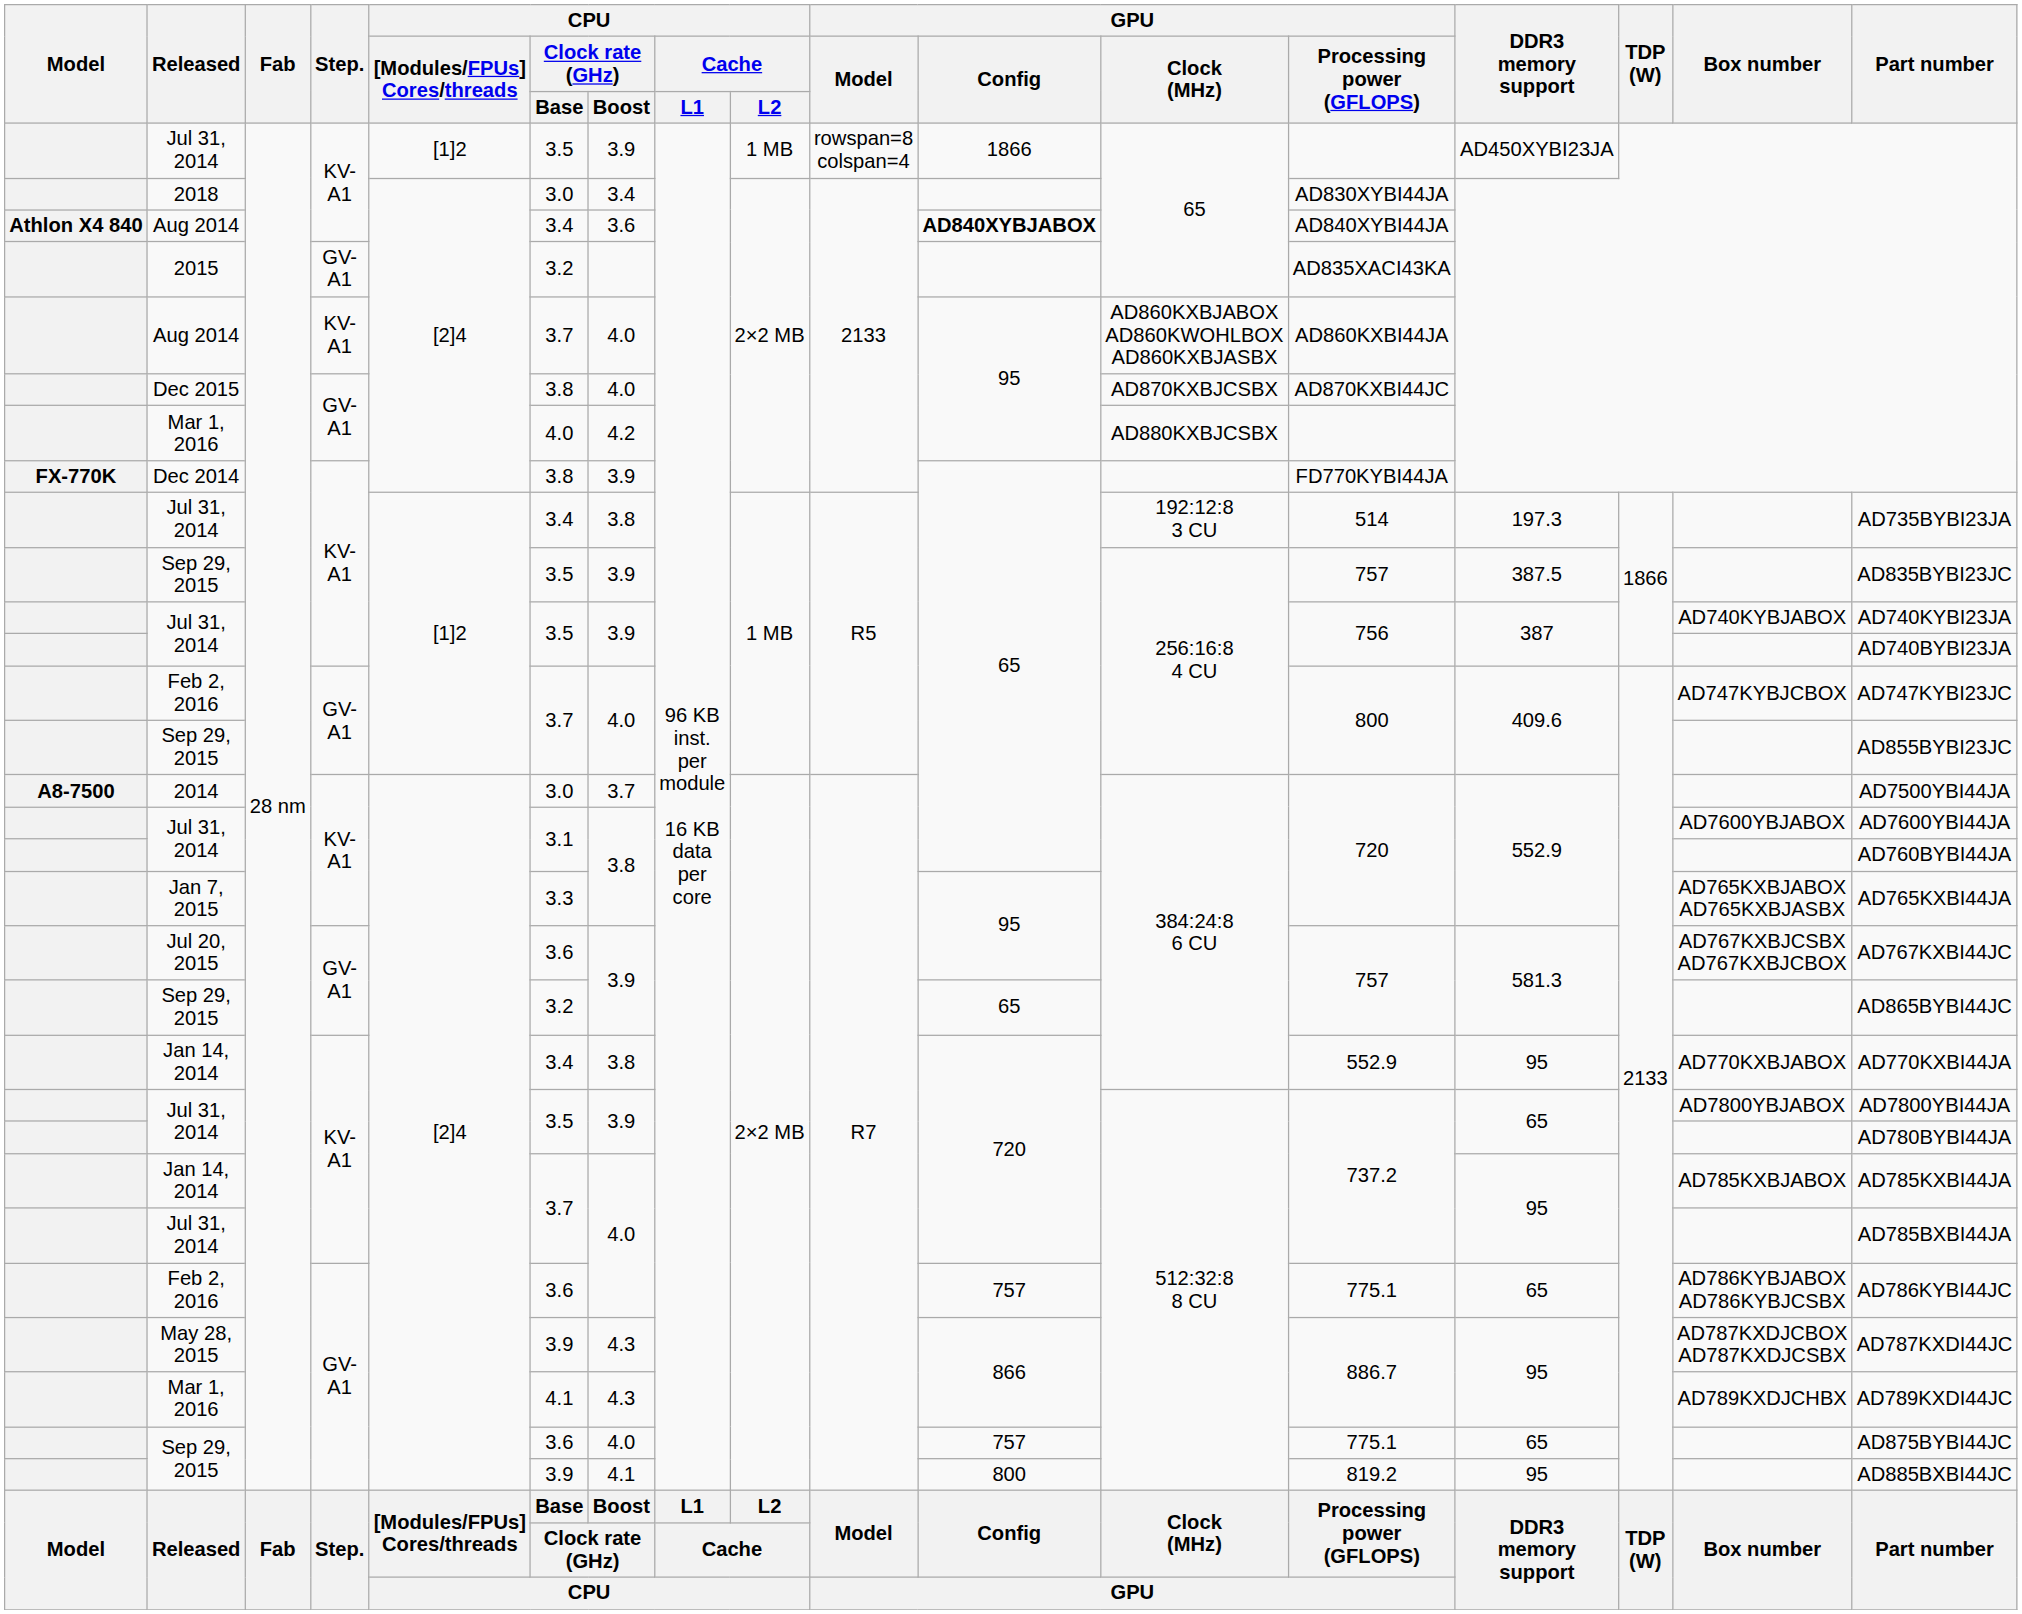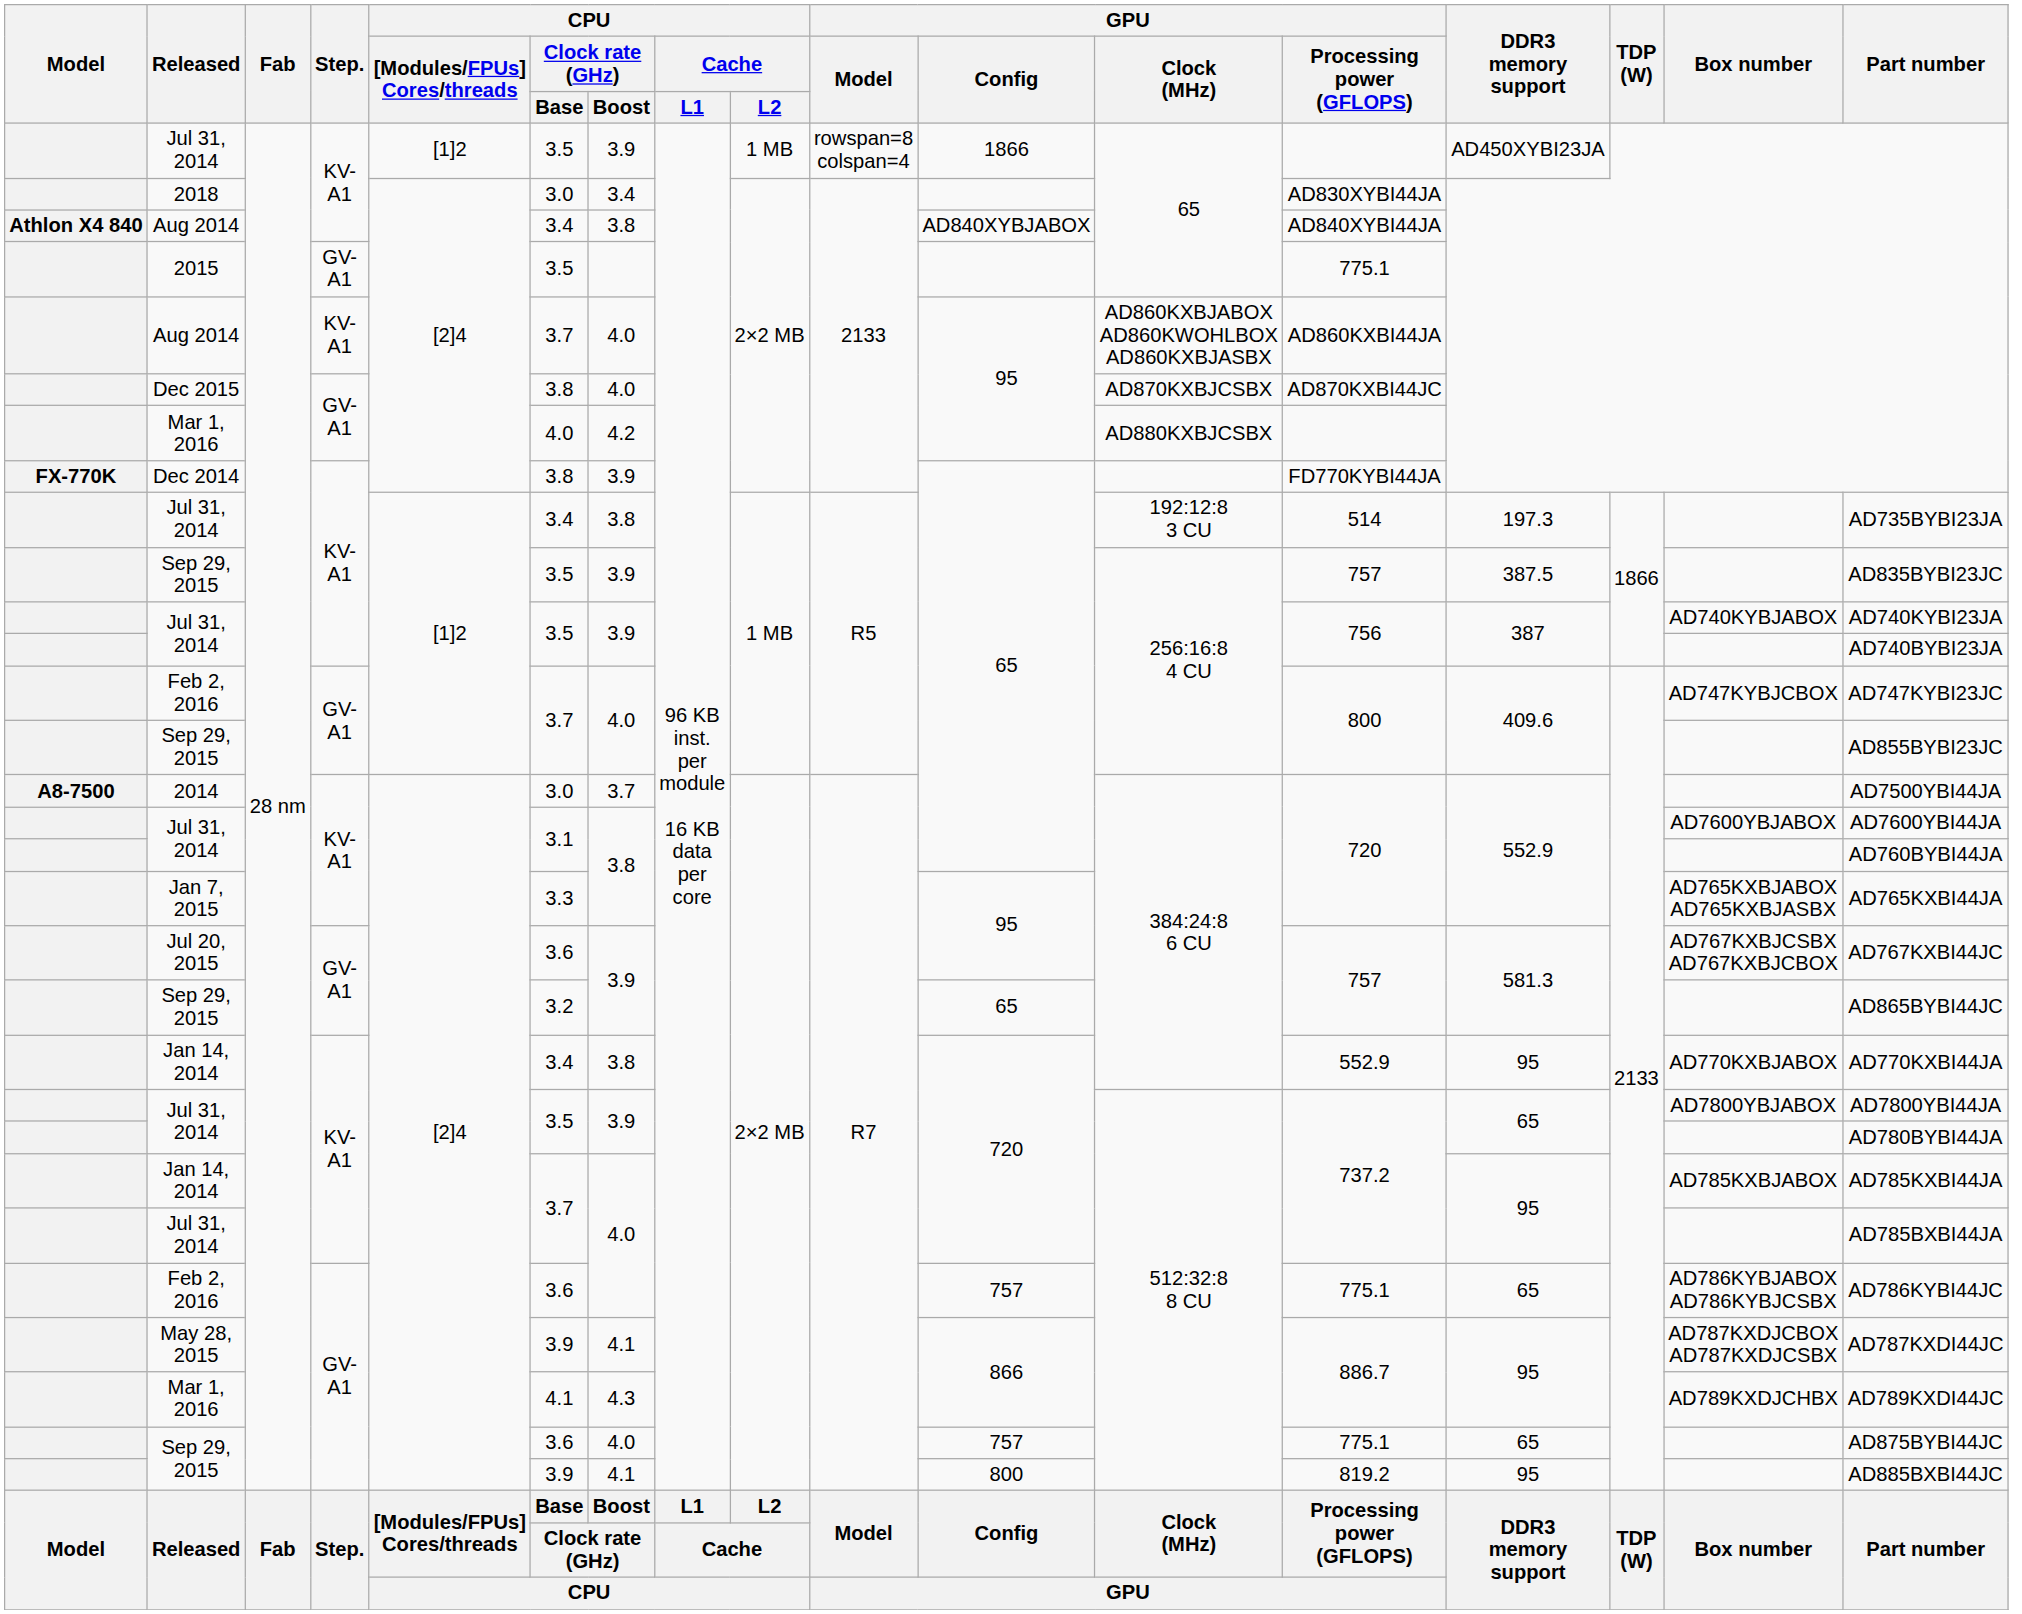(621, 225) 3.6 -> (621, 225) 3.8
(1009, 225) bold -> (1006, 225) normal
(559, 269) 3.2 -> (559, 269) 3.5
(1372, 269) AD835XACI43KA -> (1365, 269) 775.1
(621, 1344) 4.3 -> (621, 1344) 4.1
